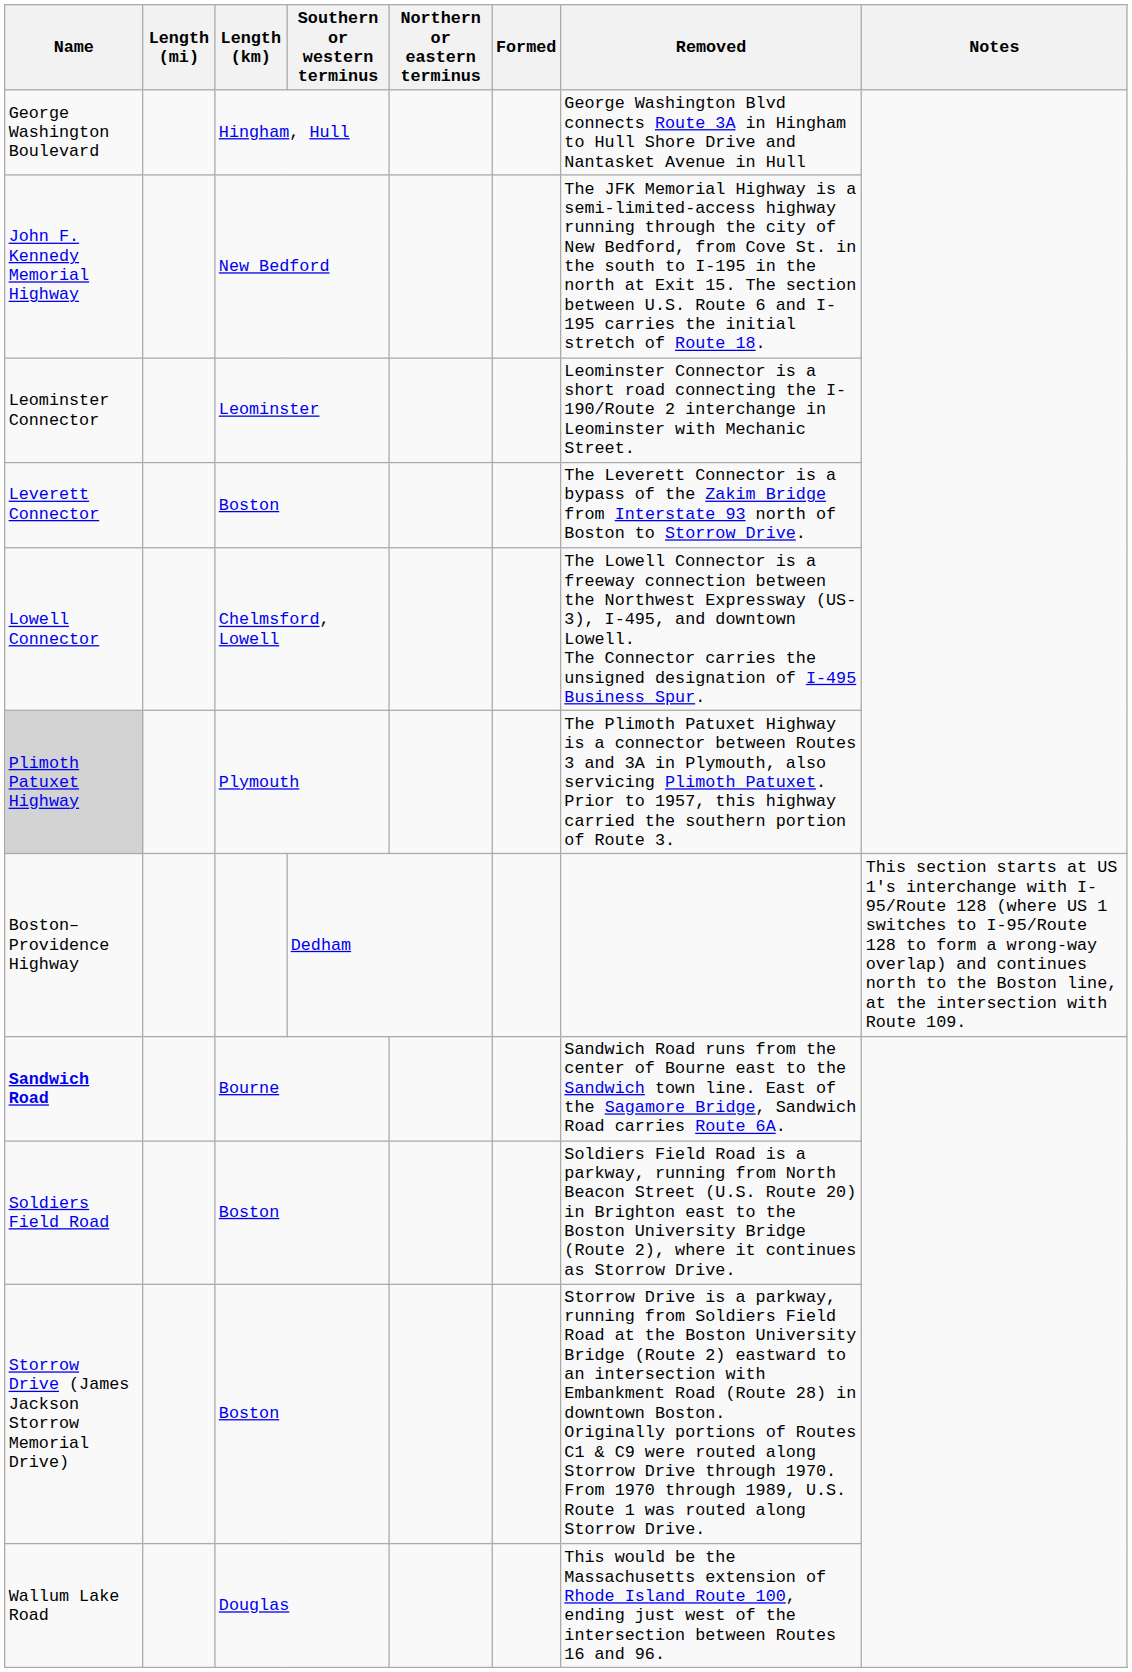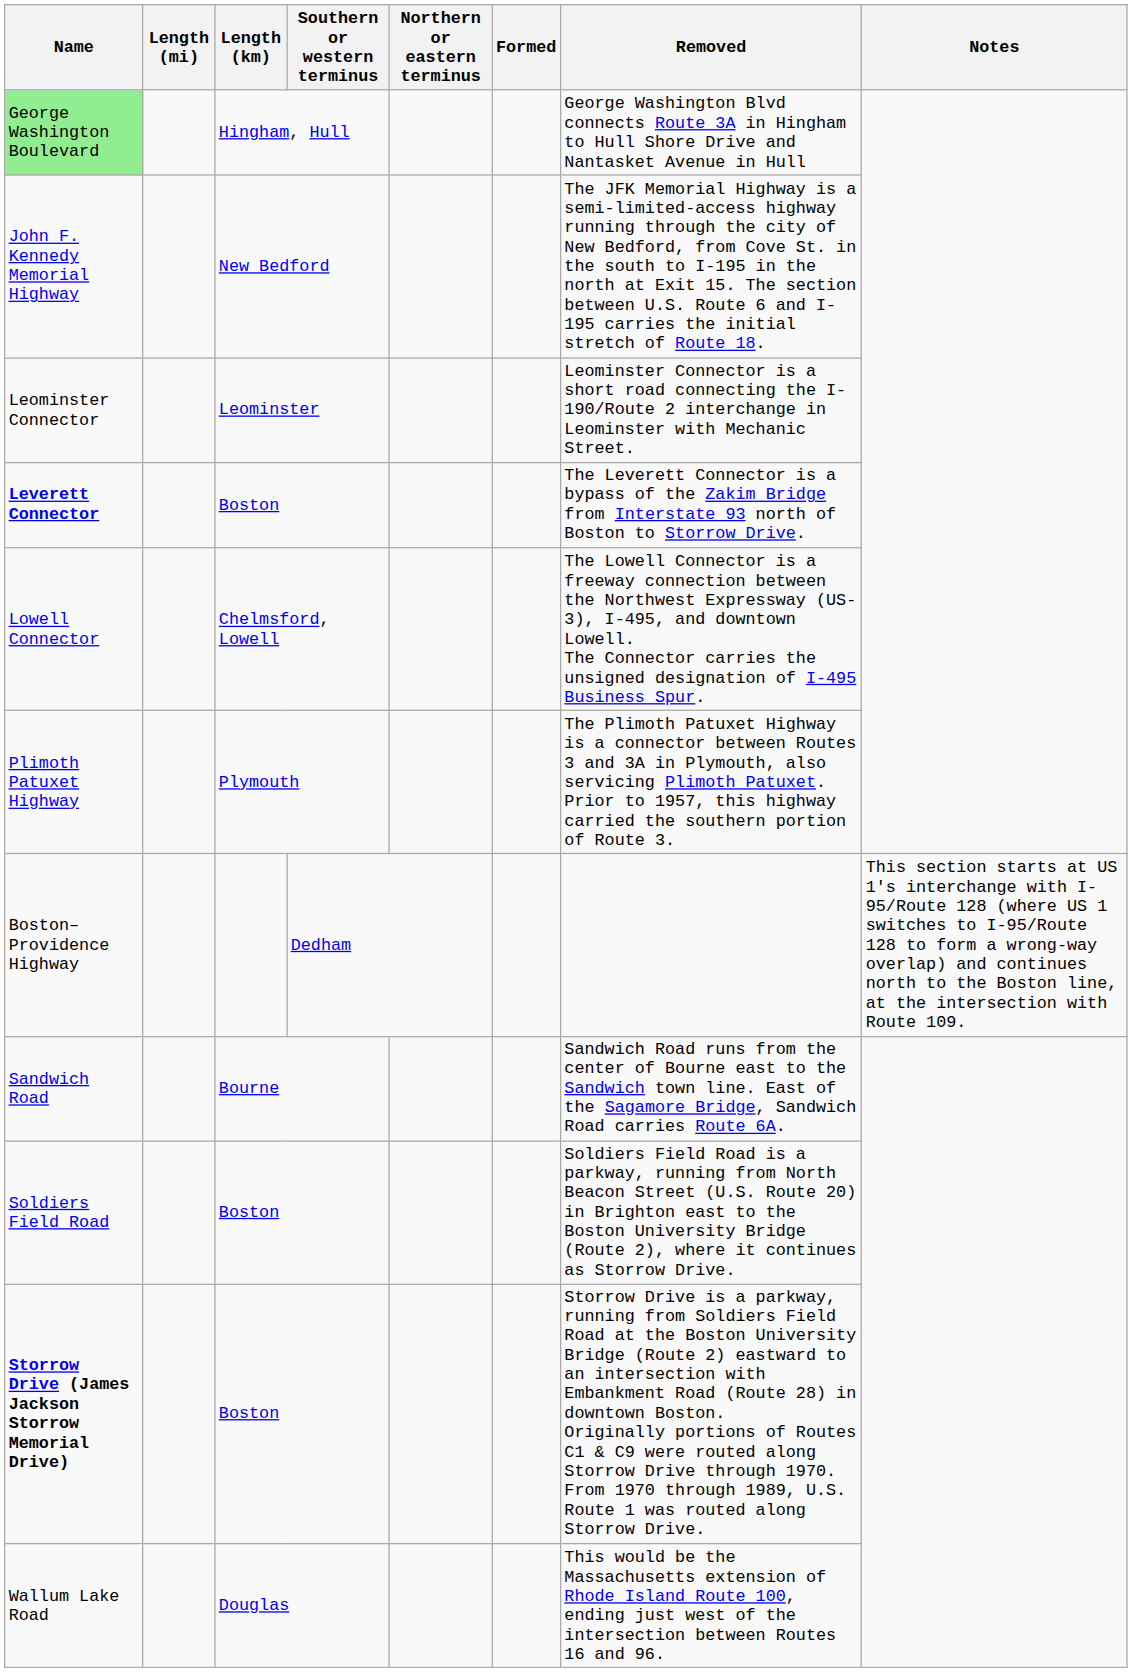(59, 133) no background -> (59, 133) lightgreen background
(54, 505) normal -> (54, 505) bold
(44, 782) lightgrey background -> (44, 782) no background
(49, 1088) bold -> (49, 1088) normal
(69, 1414) normal -> (69, 1414) bold
